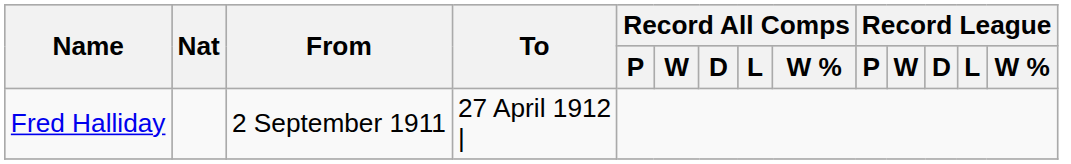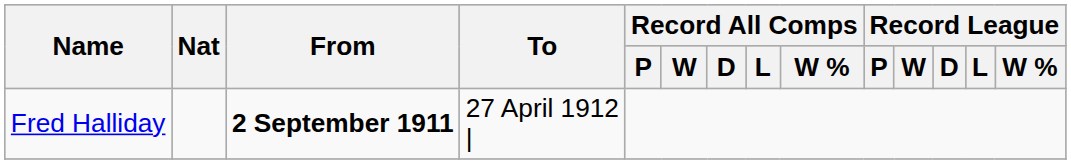(339, 123) normal -> (343, 123) bold
